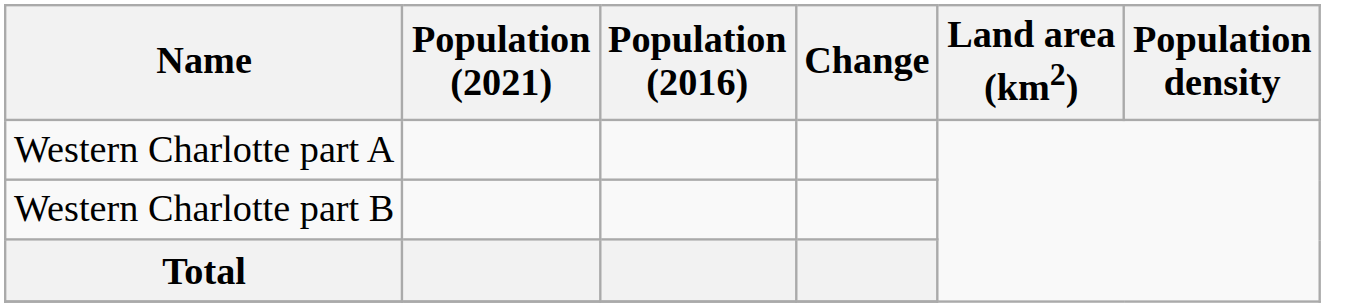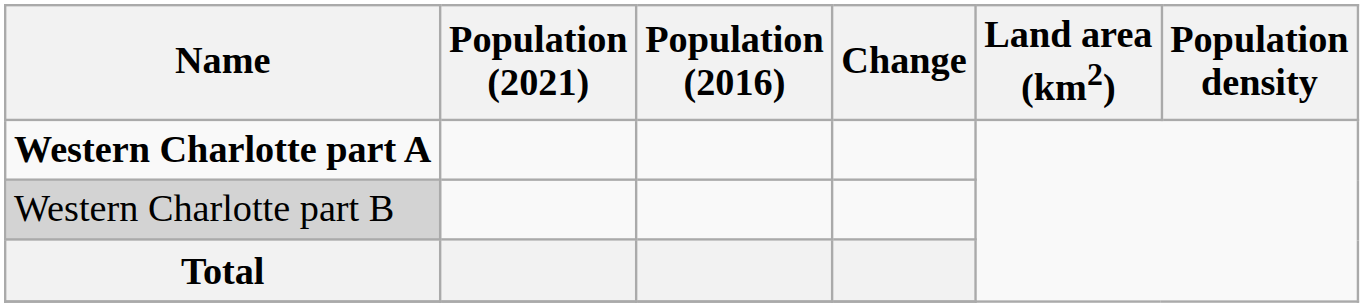(204, 148) normal -> (223, 148) bold
(204, 209) no background -> (204, 209) lightgrey background
